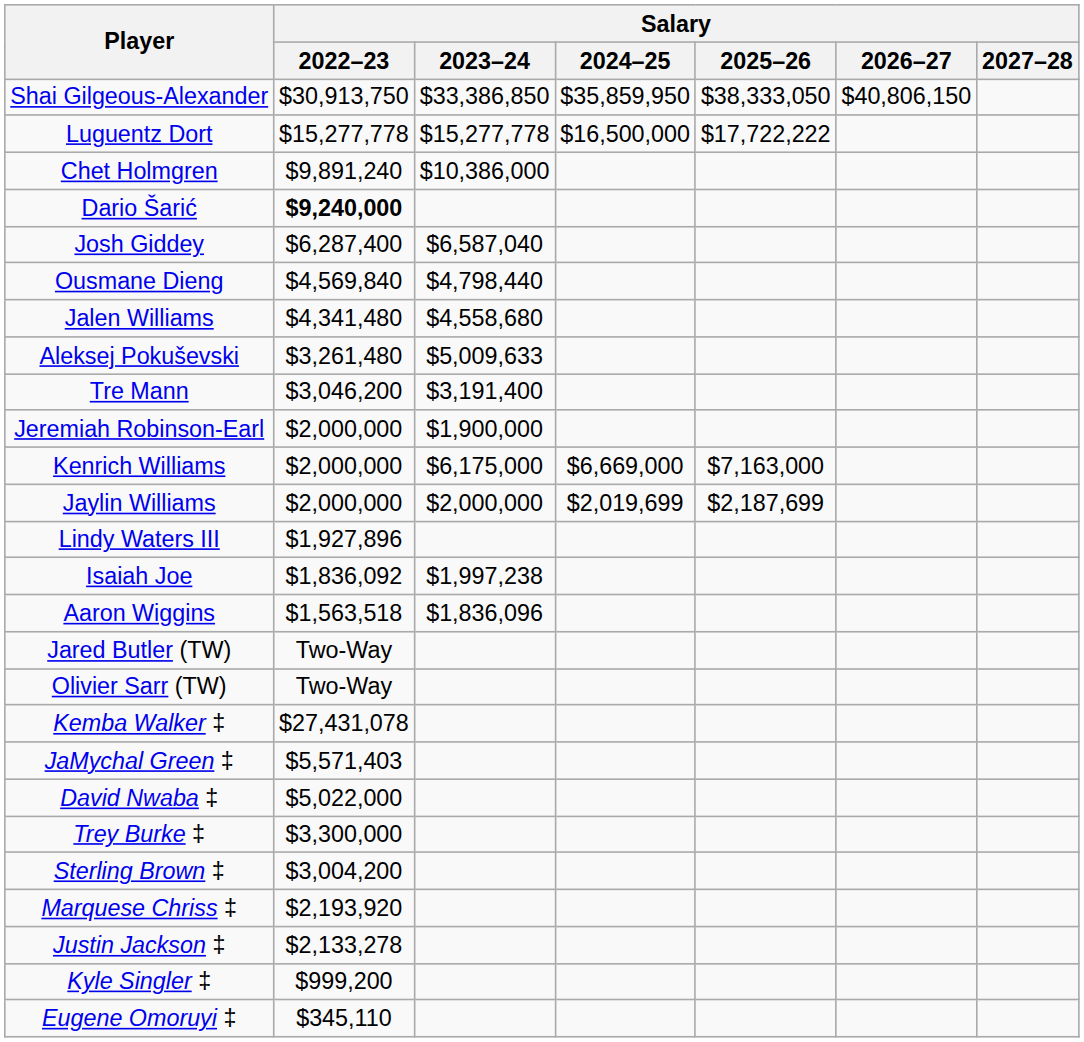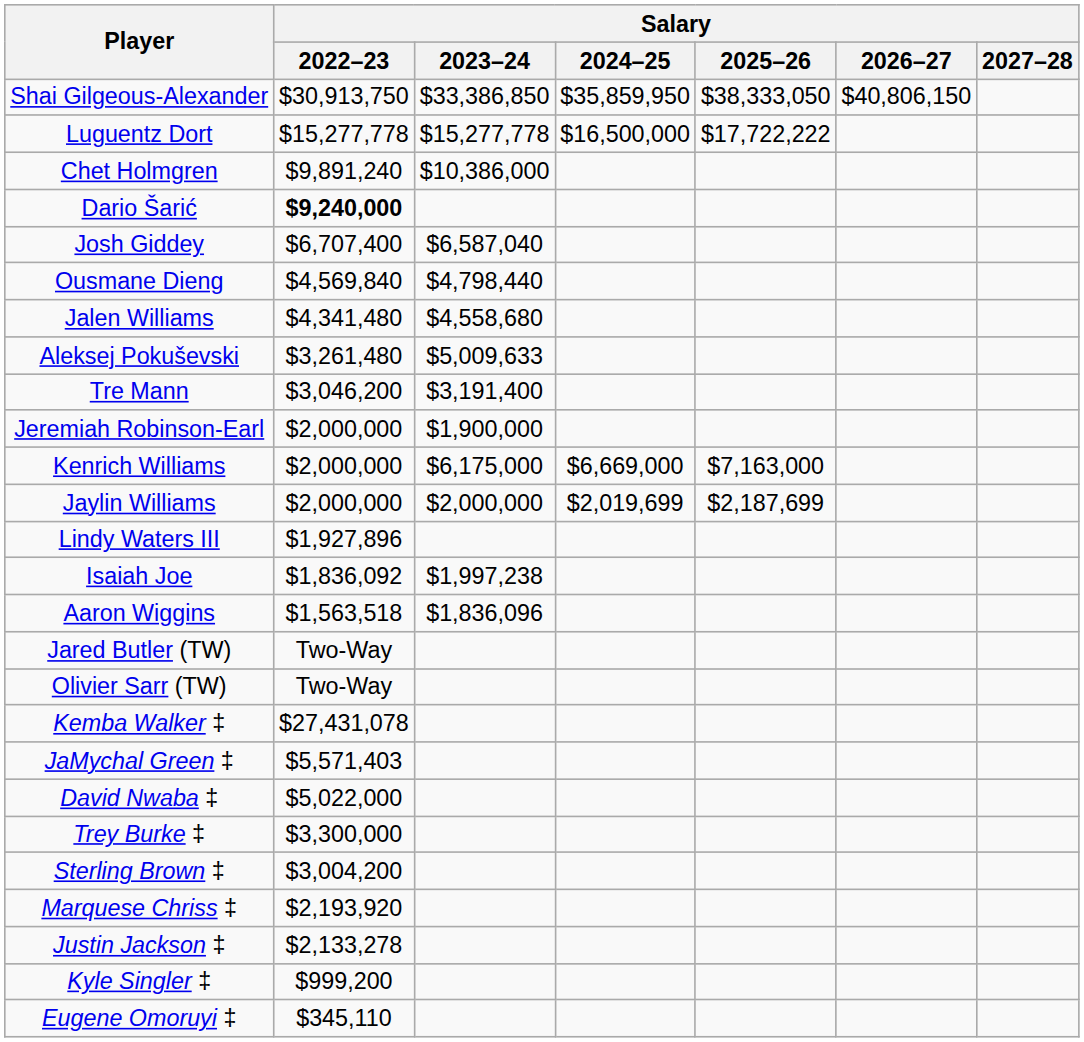(344, 245) $6,287,400 -> (344, 245) $6,707,400
